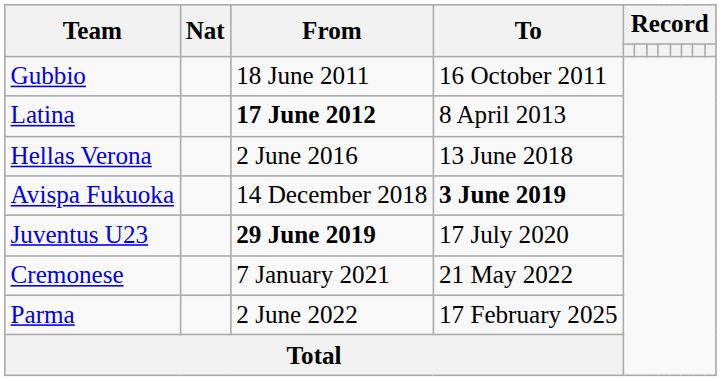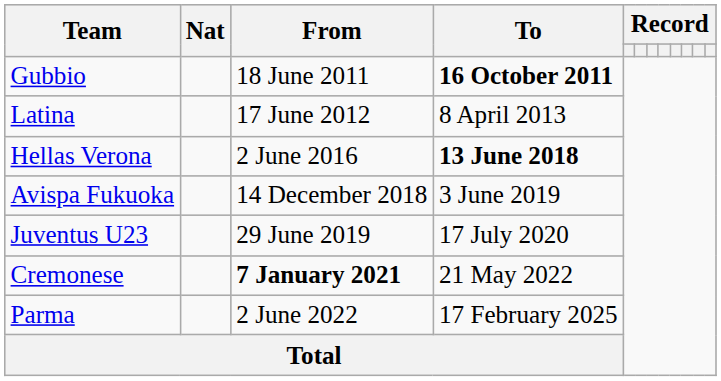(523, 75) normal -> (526, 75) bold
(306, 115) bold -> (303, 115) normal
(506, 155) normal -> (509, 155) bold
(503, 195) bold -> (500, 195) normal
(306, 235) bold -> (303, 235) normal
(313, 275) normal -> (319, 275) bold
